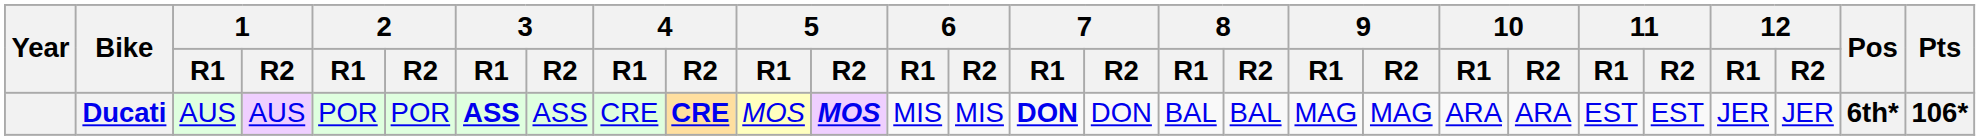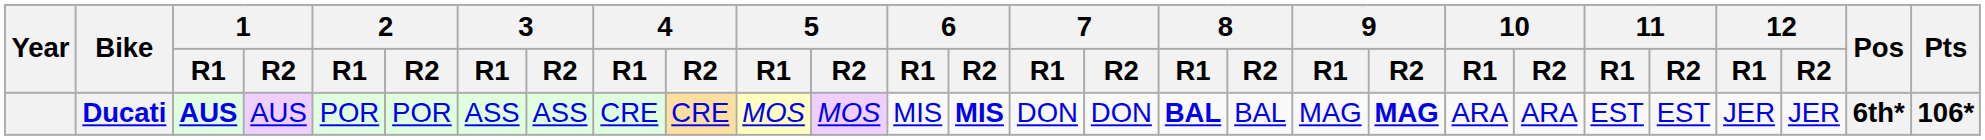(208, 114) normal -> (208, 114) bold
(491, 114) bold -> (492, 114) normal
(700, 114) bold -> (700, 114) normal
(849, 114) bold -> (849, 114) normal
(979, 114) normal -> (979, 114) bold
(1047, 114) bold -> (1047, 114) normal
(1191, 114) normal -> (1193, 114) bold
(1401, 114) normal -> (1407, 114) bold
